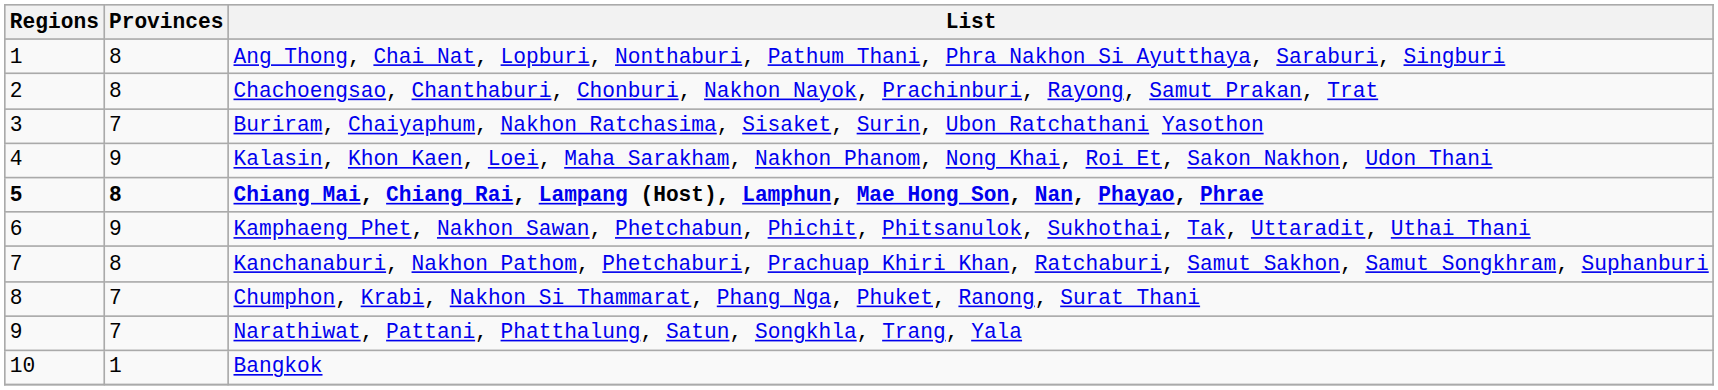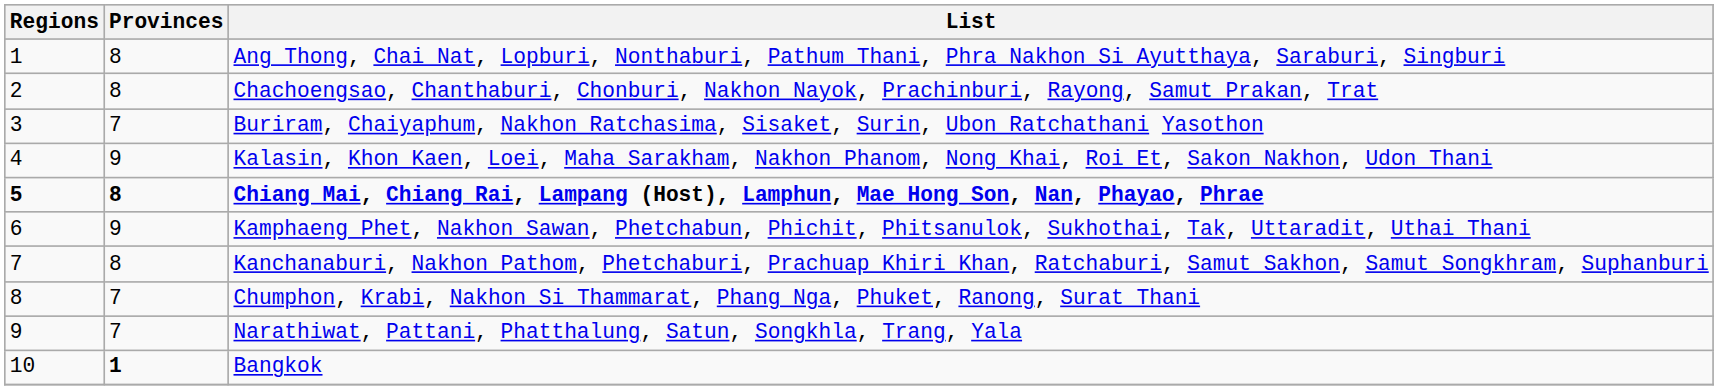(115, 367) normal -> (115, 367) bold
